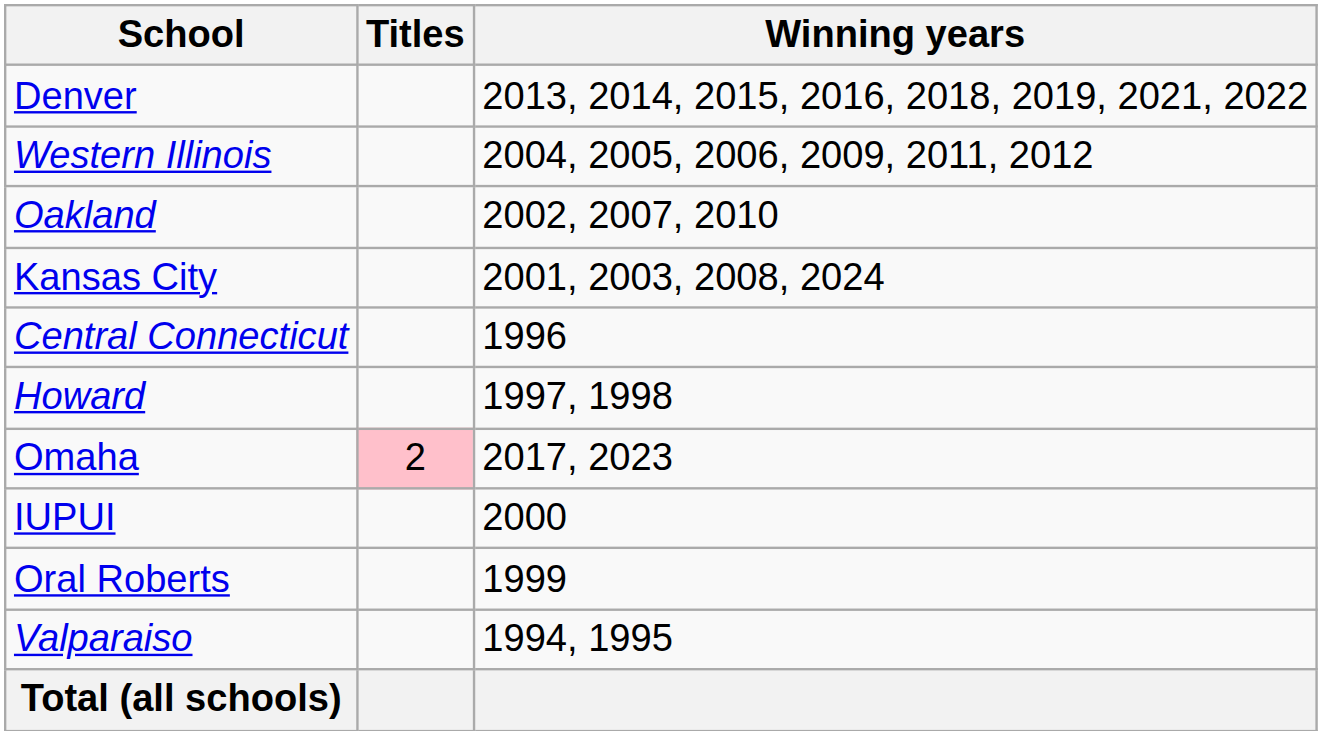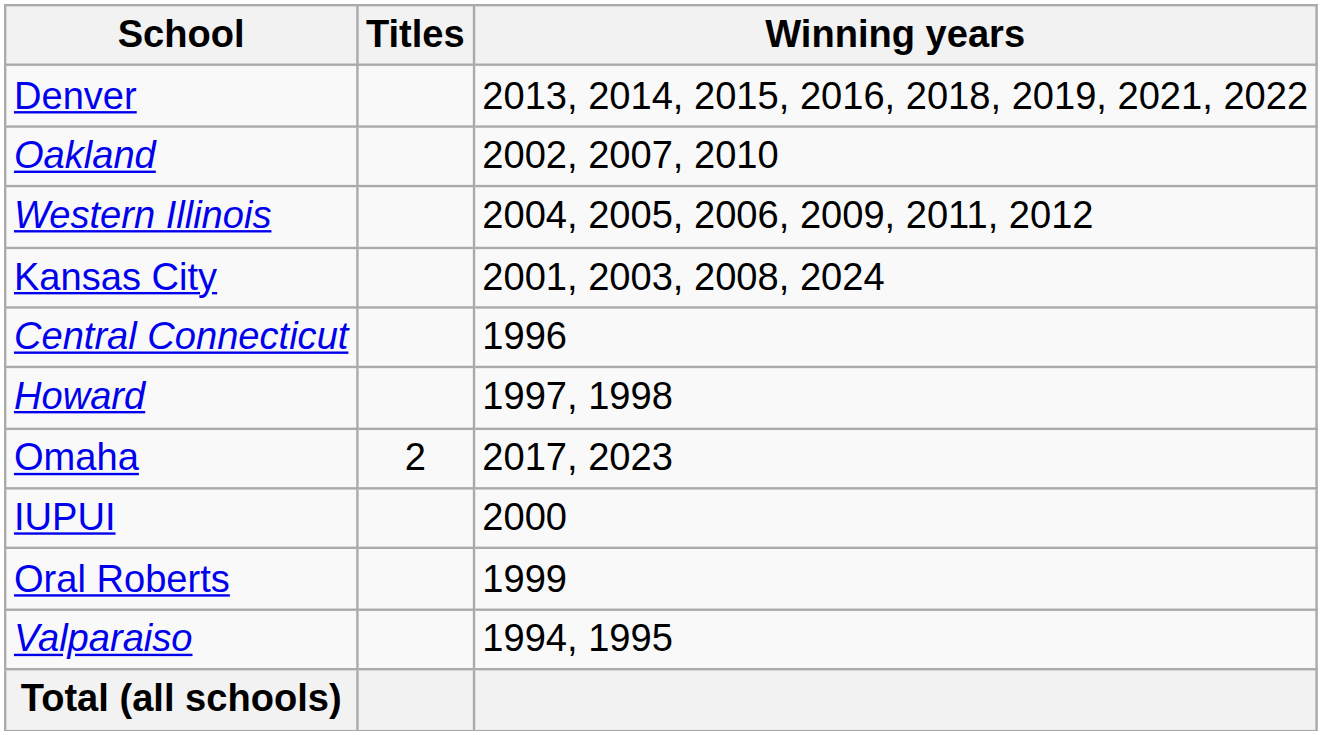rows swapped: (143, 155) <-> (85, 215)
(415, 457) pink background -> (415, 457) no background
